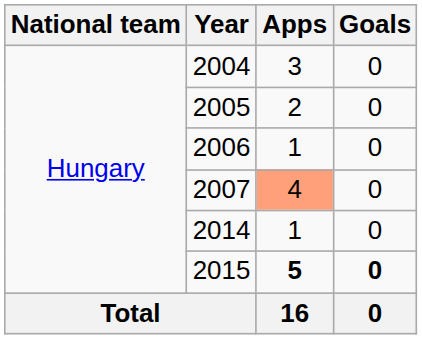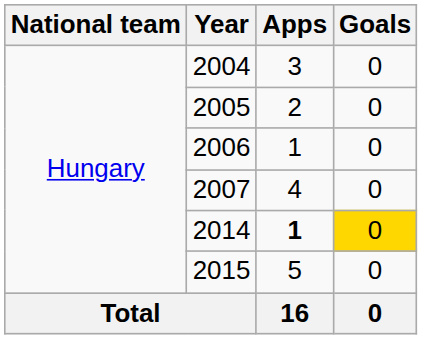(295, 189) lightsalmon background -> (295, 189) no background
(295, 230) normal -> (295, 230) bold
(375, 230) no background -> (375, 230) gold background
(295, 271) bold -> (295, 271) normal
(375, 271) bold -> (375, 271) normal
